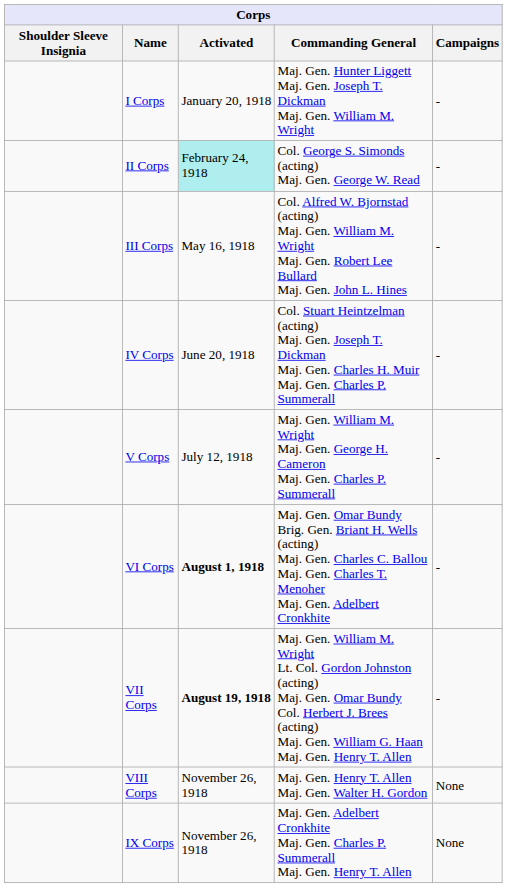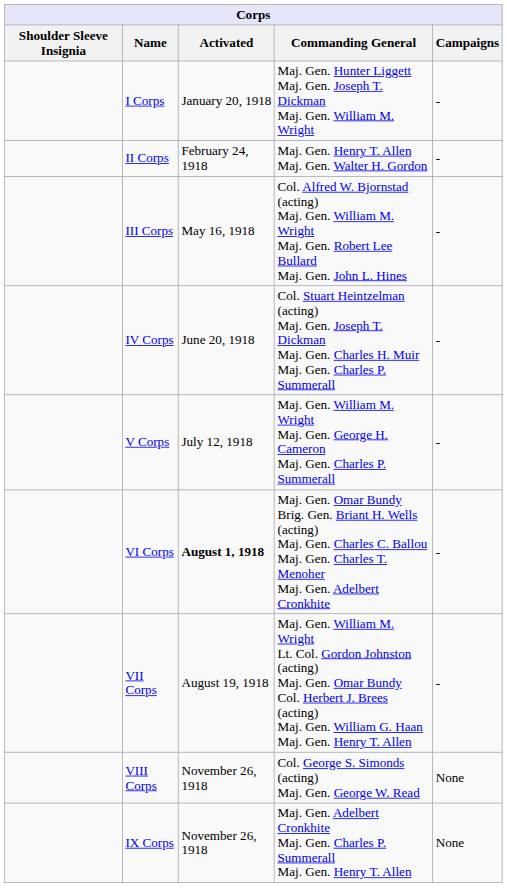(215, 165) paleturquoise background -> (215, 158) no background
(349, 165) Col. George S. Simonds (acting) Maj. Gen. George W. Read -> (352, 158) Maj. Gen. Henry T. Allen Maj. Gen. Walter H. Gordon
(226, 697) bold -> (225, 683) normal
(352, 785) Maj. Gen. Henry T. Allen Maj. Gen. Walter H. Gordon -> (349, 777) Col. George S. Simonds (acting) Maj. Gen. George W. Read
